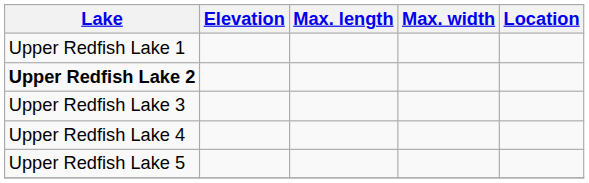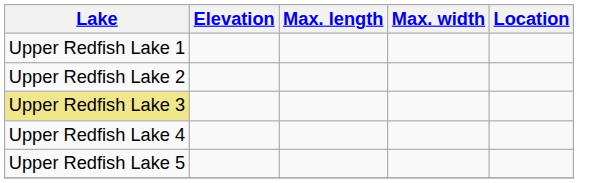(102, 76) bold -> (97, 76) normal
(97, 105) no background -> (97, 105) khaki background
